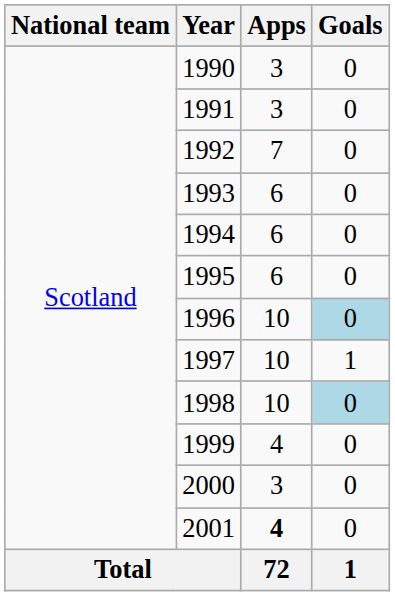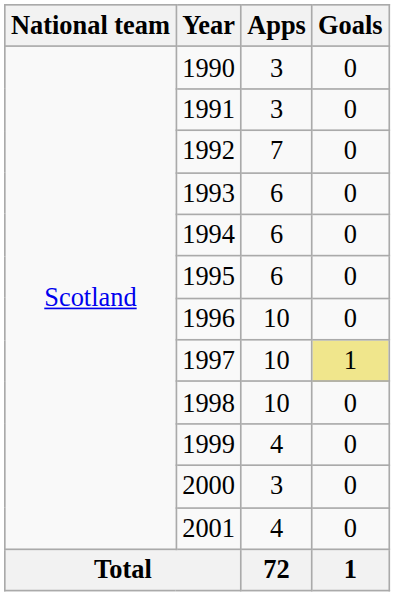(350, 318) lightblue background -> (350, 318) no background
(350, 360) no background -> (350, 360) khaki background
(350, 402) lightblue background -> (350, 402) no background
(277, 527) bold -> (277, 527) normal
